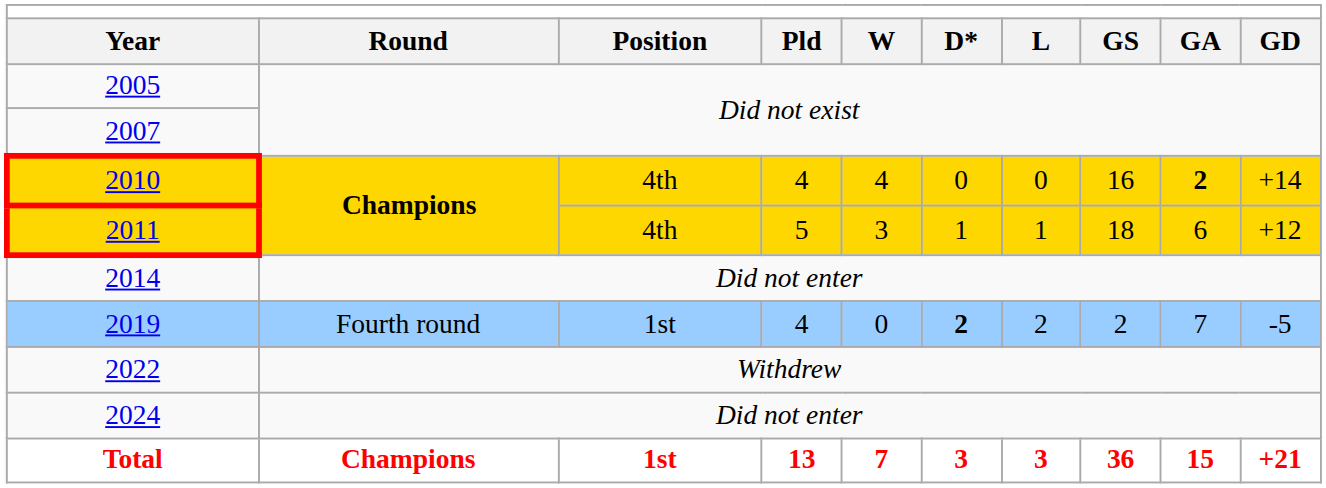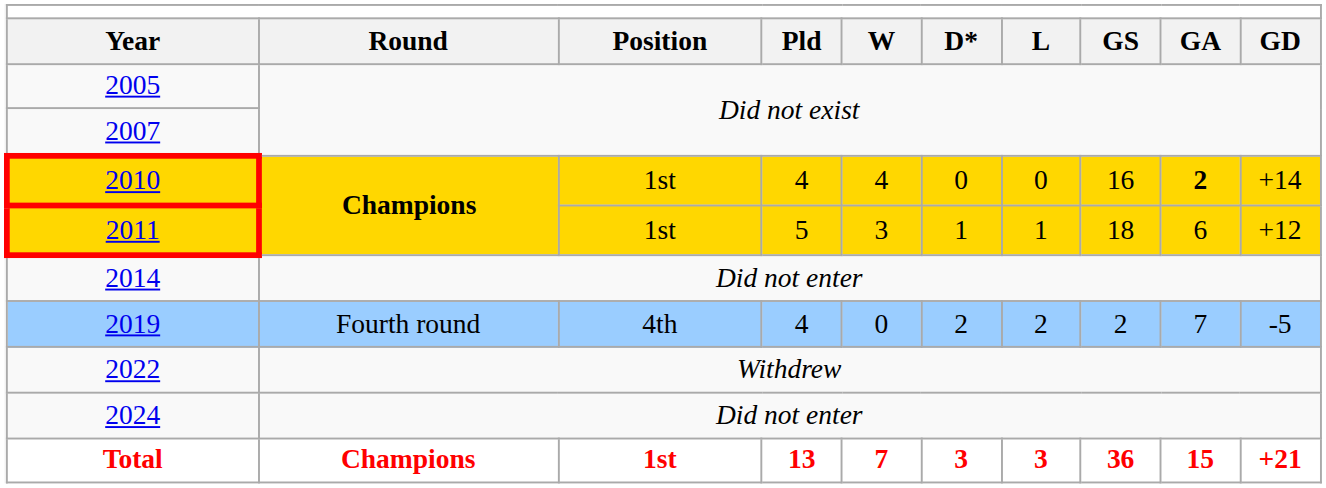(660, 180) 4th -> (660, 180) 1st
(660, 229) 4th -> (660, 229) 1st
(660, 324) 1st -> (660, 324) 4th
(961, 324) bold -> (961, 324) normal
